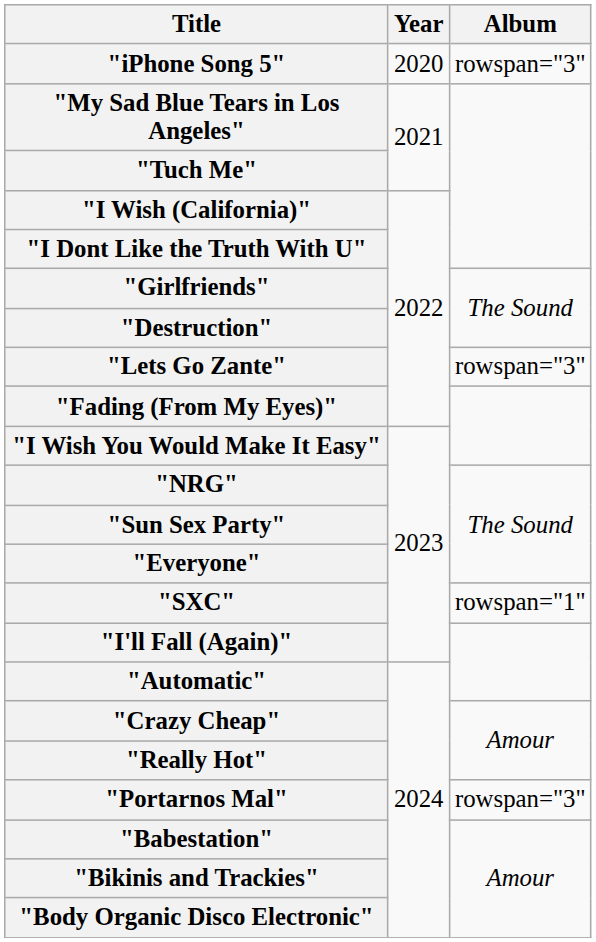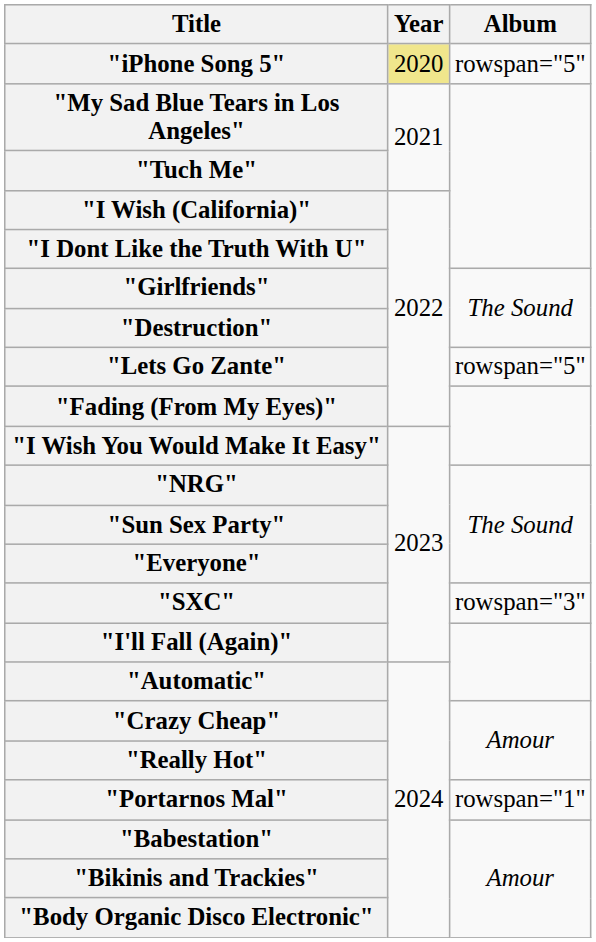(419, 63) no background -> (419, 63) khaki background
(520, 63) rowspan="3" -> (520, 63) rowspan="5"
(520, 366) rowspan="3" -> (520, 366) rowspan="5"
(520, 602) rowspan="1" -> (520, 602) rowspan="3"
(520, 799) rowspan="3" -> (520, 799) rowspan="1"
